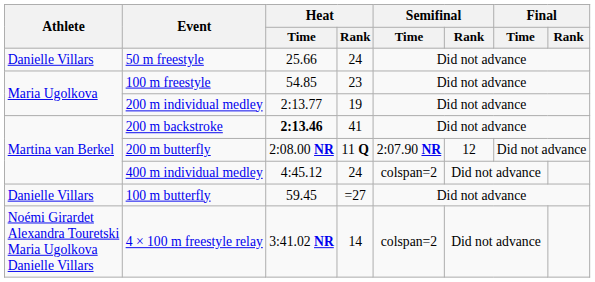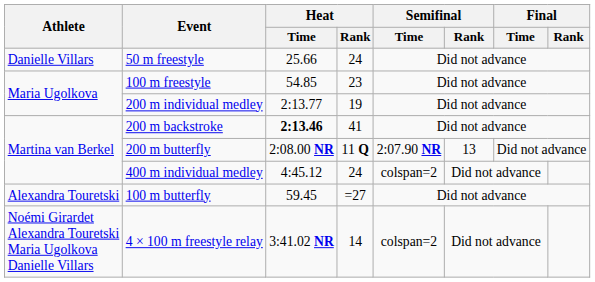(469, 150) 12 -> (469, 150) 13
(51, 195) Danielle Villars -> (63, 195) Alexandra Touretski
